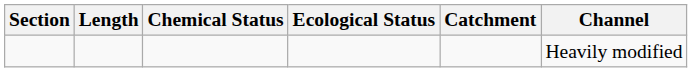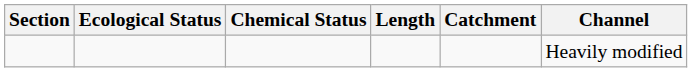columns swapped: (364, 19) <-> (109, 19)
